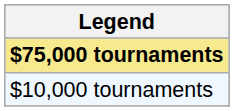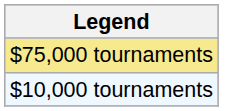(117, 55) bold -> (111, 55) normal
